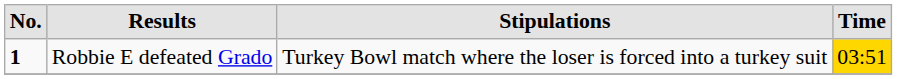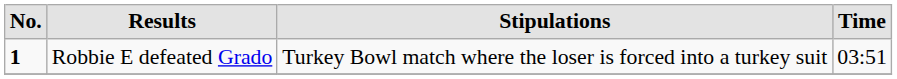(862, 56) gold background -> (862, 56) no background
